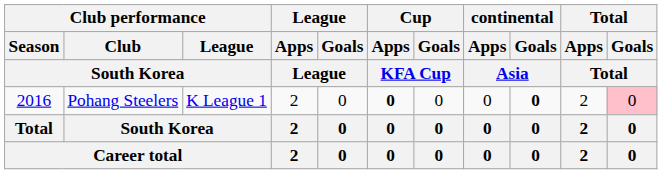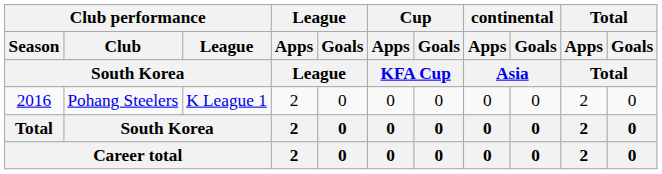(391, 100) bold -> (391, 100) normal
(536, 100) bold -> (536, 100) normal
(632, 100) pink background -> (632, 100) no background
